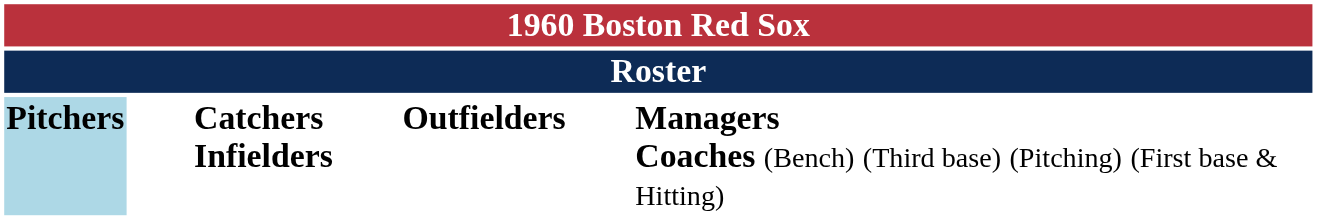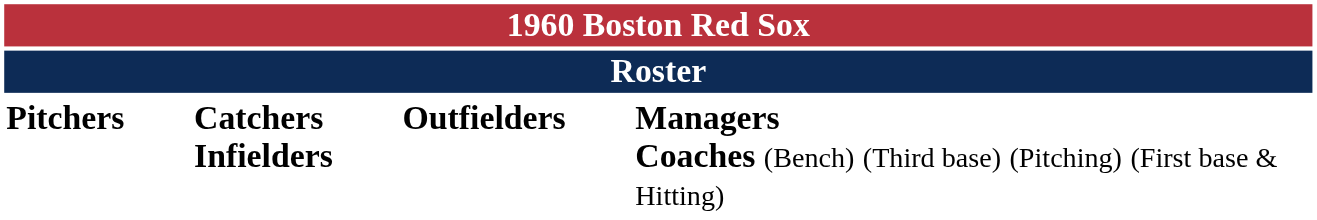(65, 117) lightblue background -> (65, 117) no background
